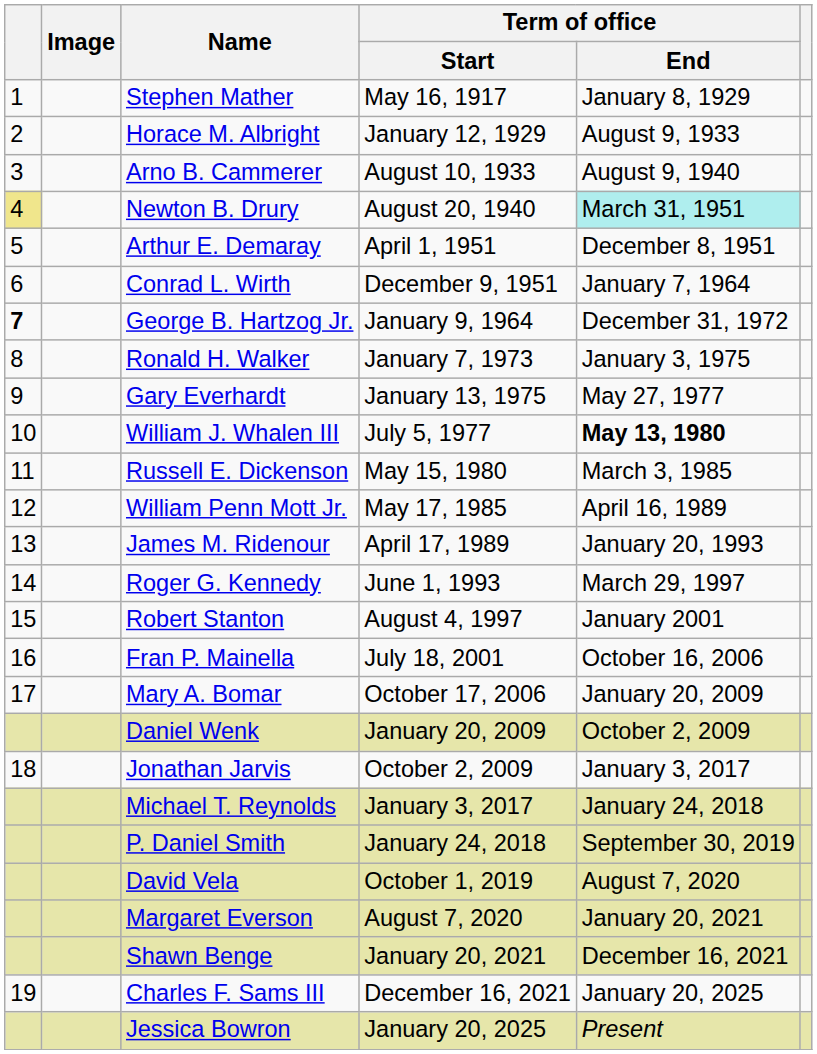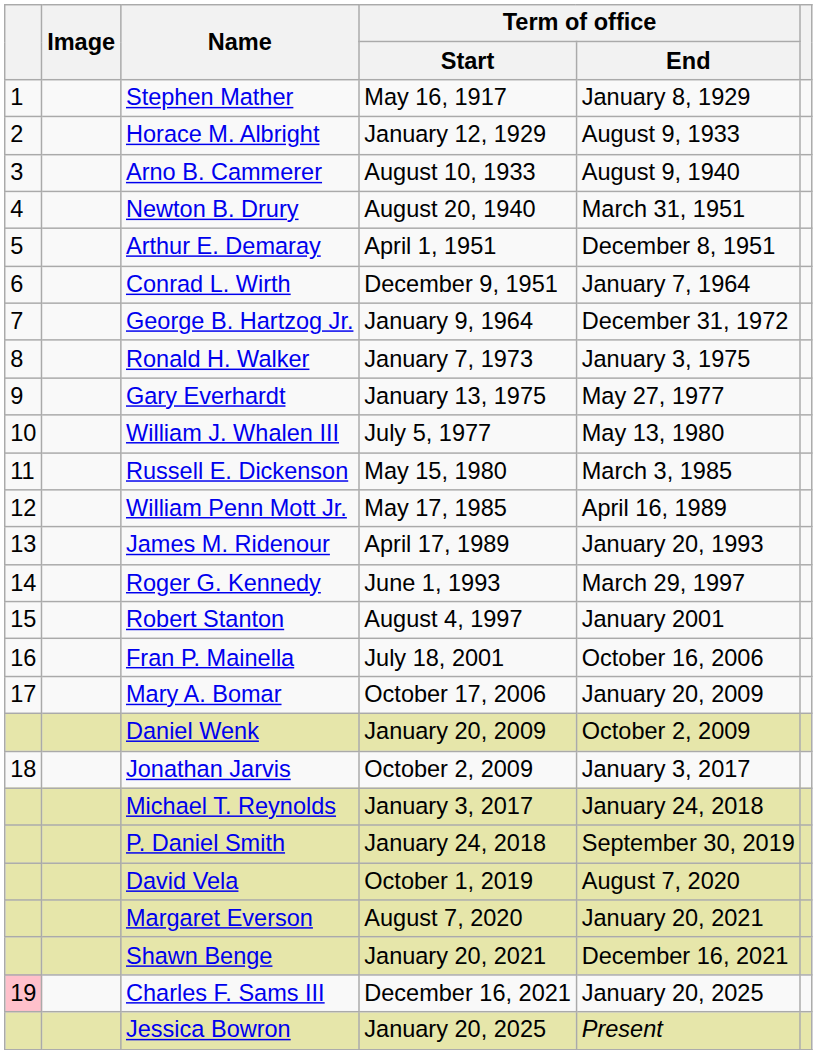(17, 209) khaki background -> (17, 209) no background
(663, 209) paleturquoise background -> (663, 209) no background
(17, 321) bold -> (17, 321) normal
(654, 433) bold -> (653, 433) normal
(23, 992) no background -> (23, 992) pink background
